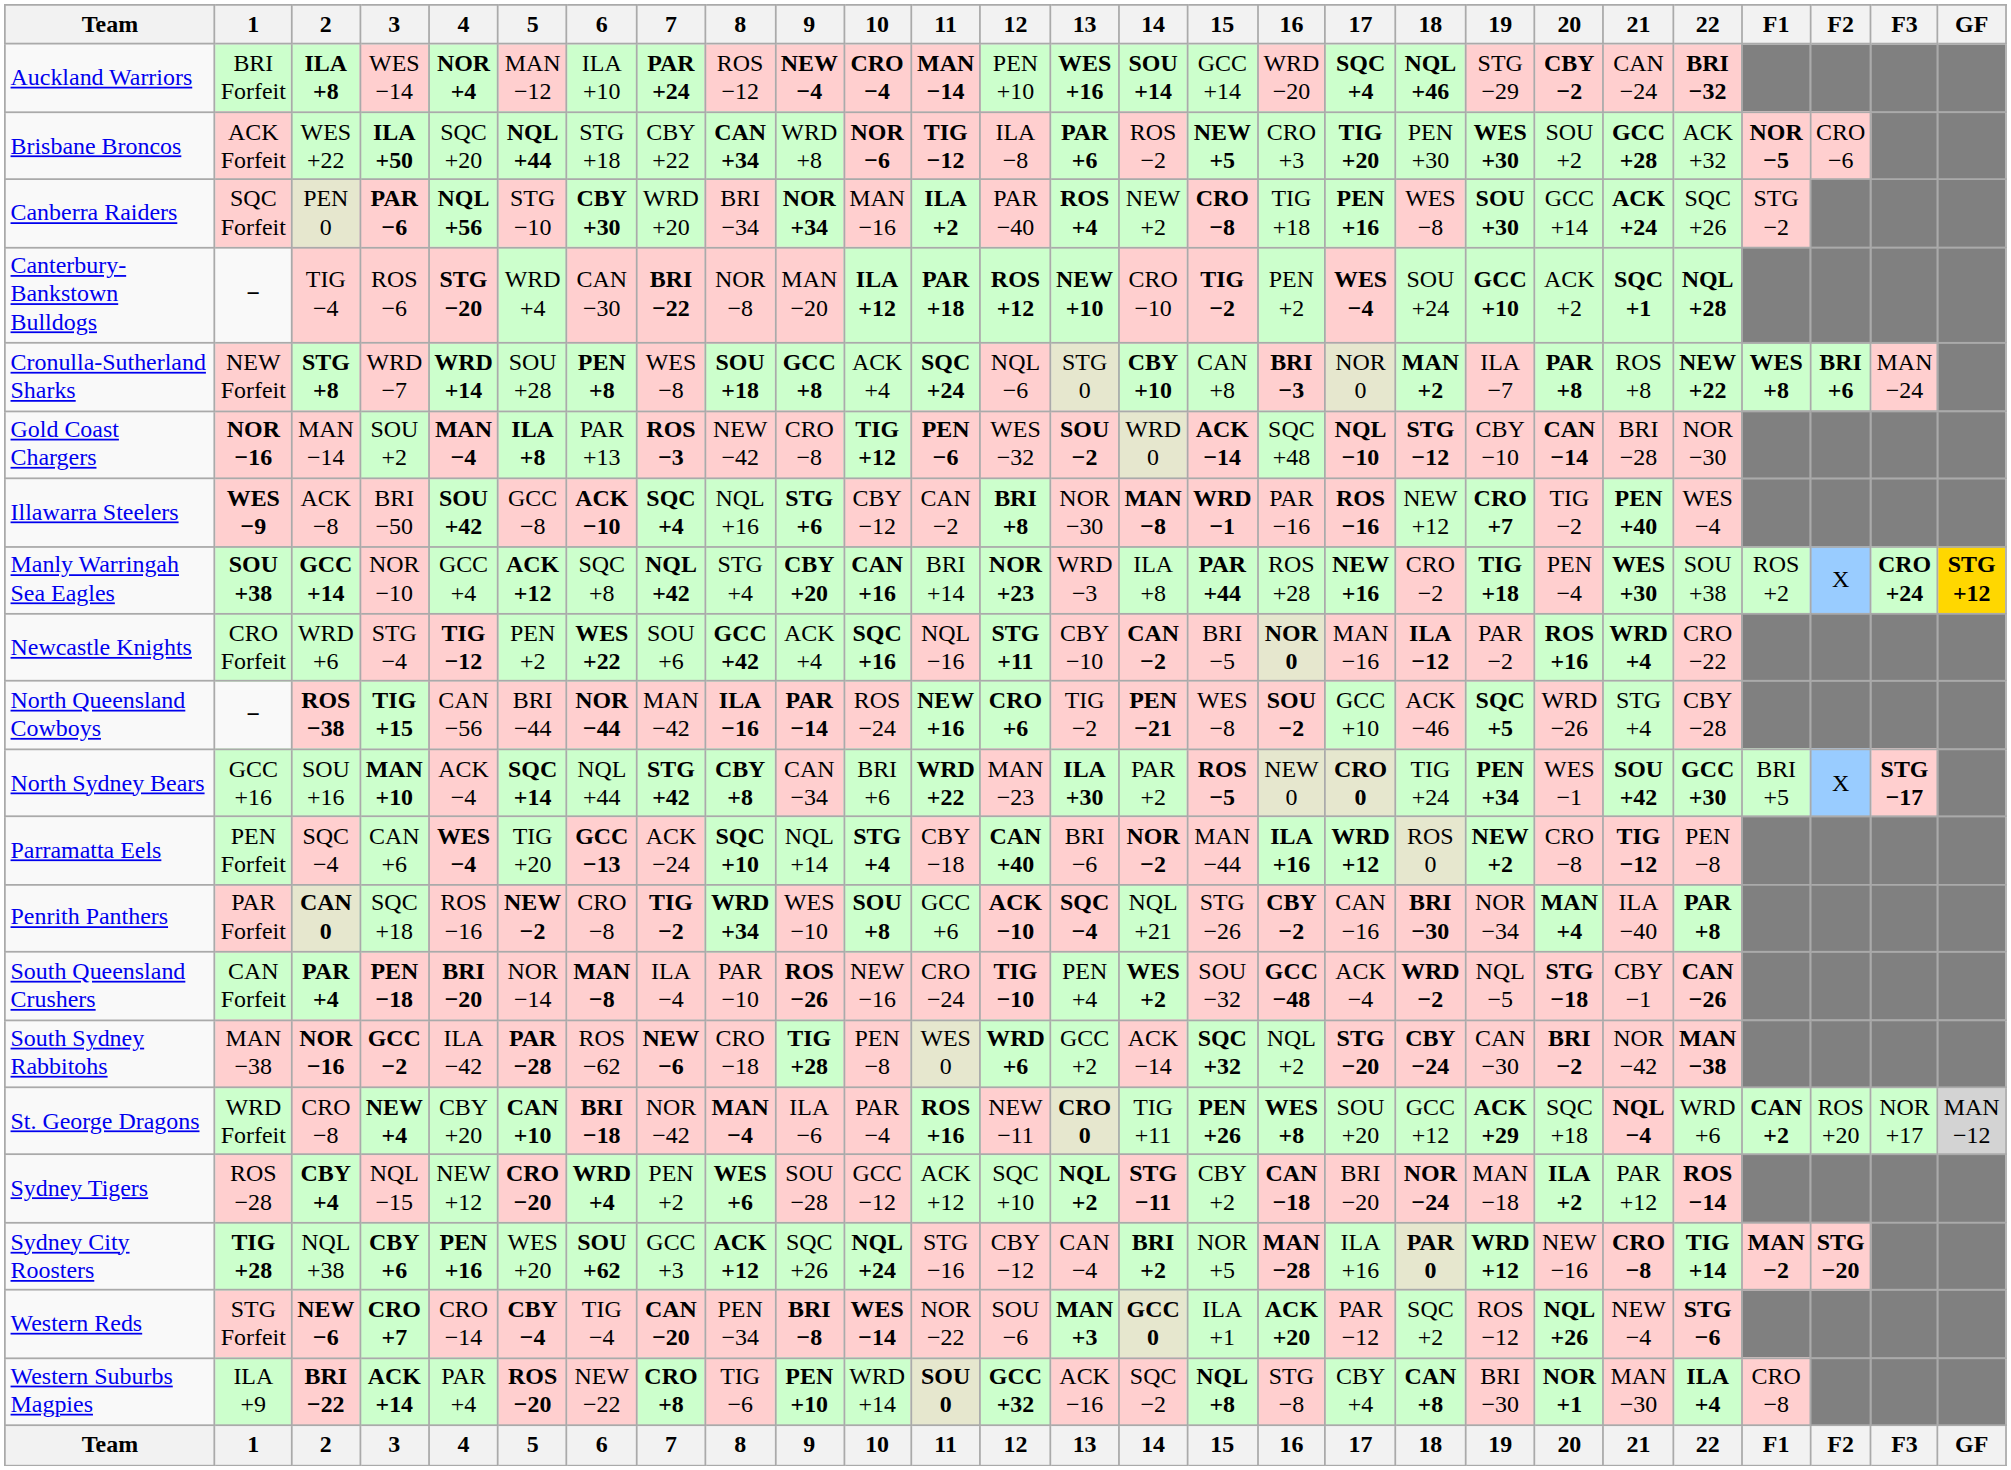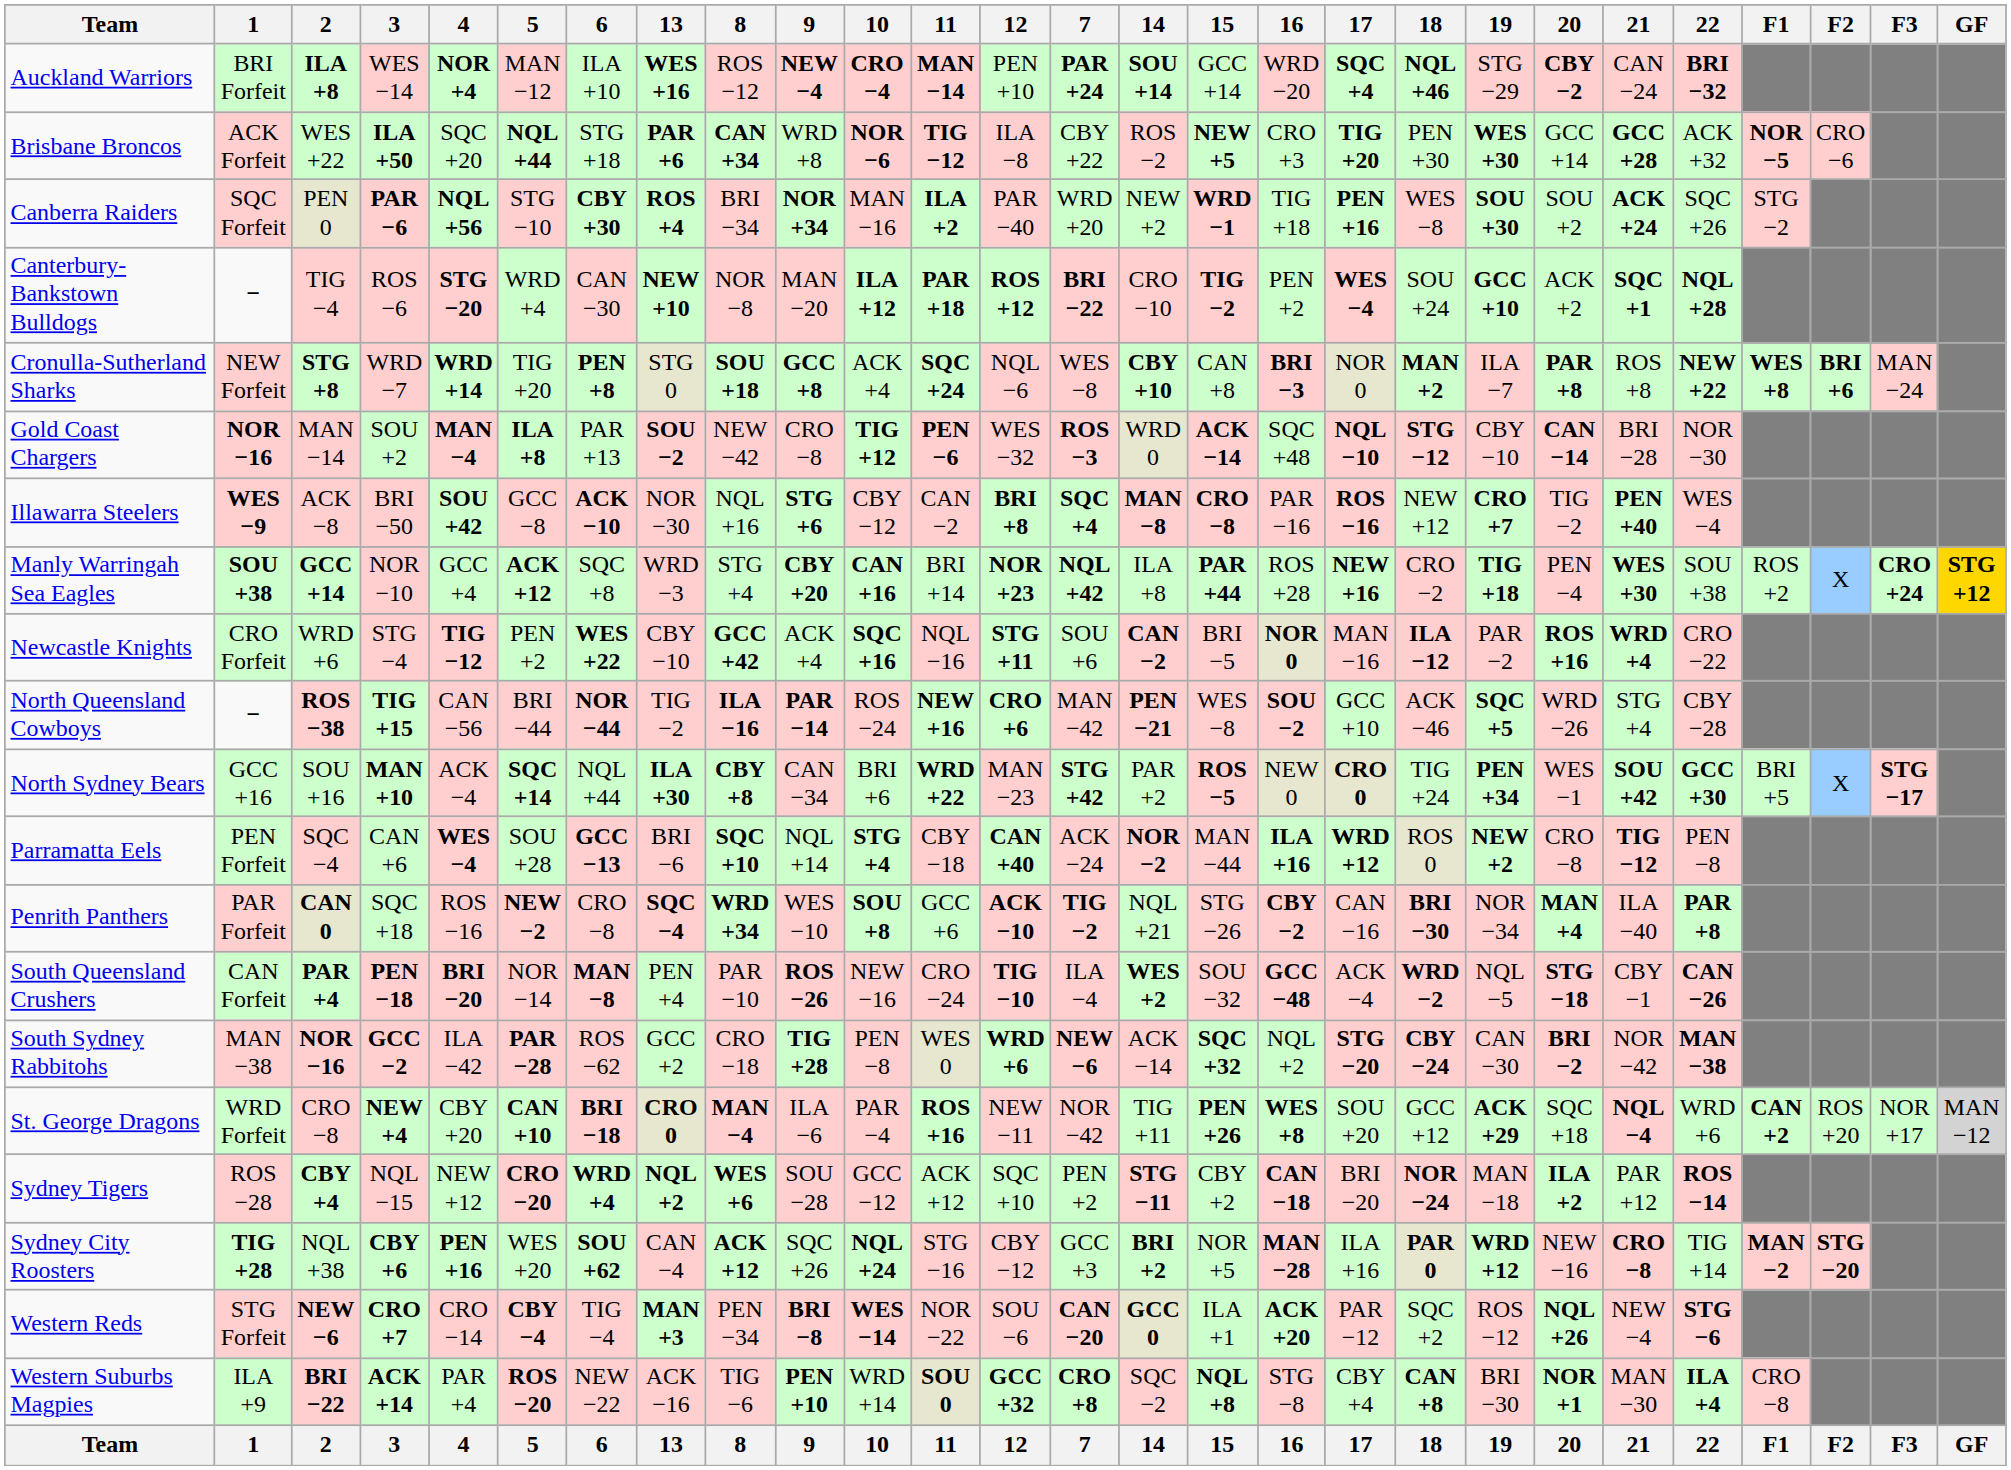columns swapped: (671, 23) <-> (1085, 23)
(1569, 145) SOU +2 -> (1569, 145) GCC +14
(1222, 212) CRO −8 -> (1222, 212) WRD −1
(1569, 212) GCC +14 -> (1569, 212) SOU +2
(533, 376) SOU +28 -> (533, 376) TIG +20
(1222, 511) WRD −1 -> (1222, 511) CRO −8
(533, 849) TIG +20 -> (533, 849) SOU +28
(1708, 1255) bold -> (1708, 1255) normal
